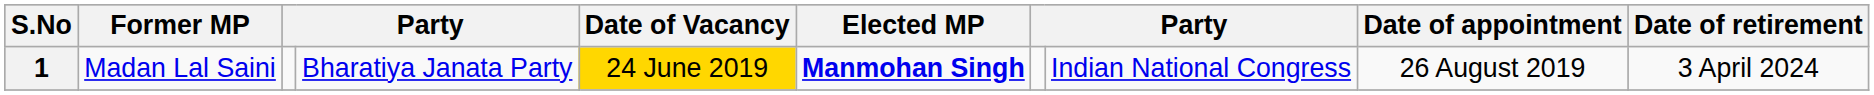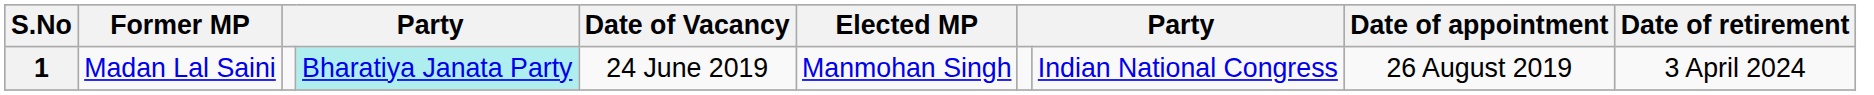(437, 68) no background -> (437, 68) paleturquoise background
(687, 68) gold background -> (687, 68) no background
(913, 68) bold -> (907, 68) normal
